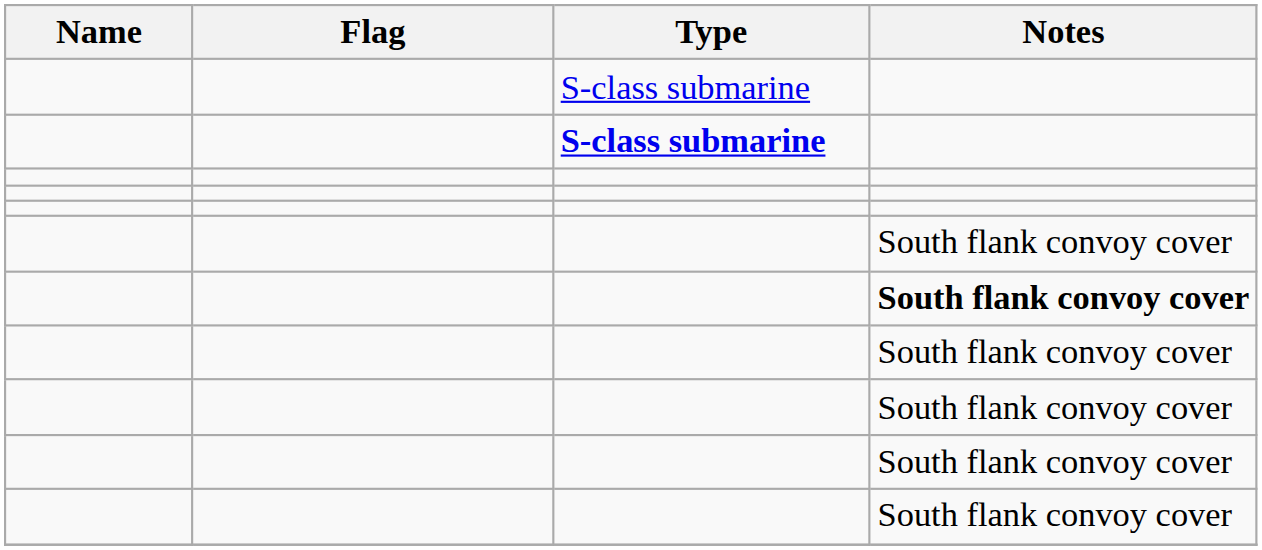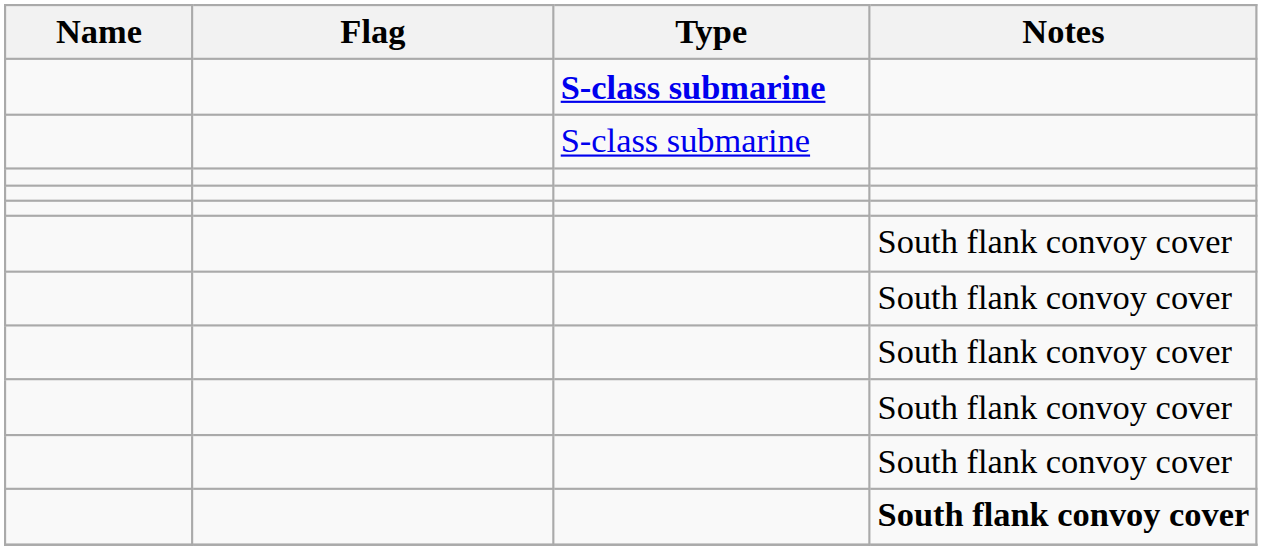(685, 86) normal -> (693, 86) bold
(693, 140) bold -> (685, 140) normal
(1063, 297) bold -> (1055, 297) normal
(1055, 515) normal -> (1063, 515) bold
